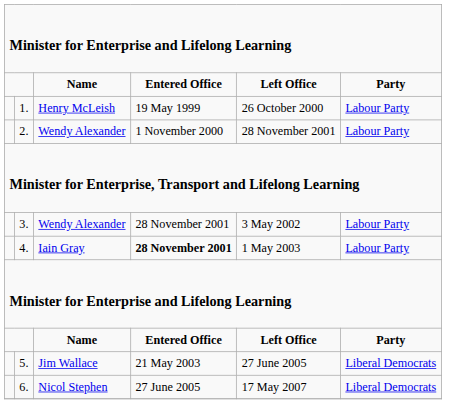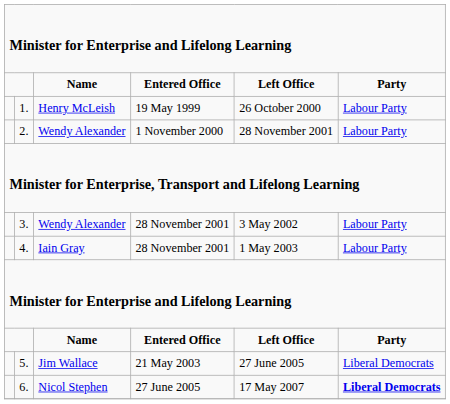(184, 247) bold -> (182, 247) normal
(391, 387) normal -> (392, 387) bold
